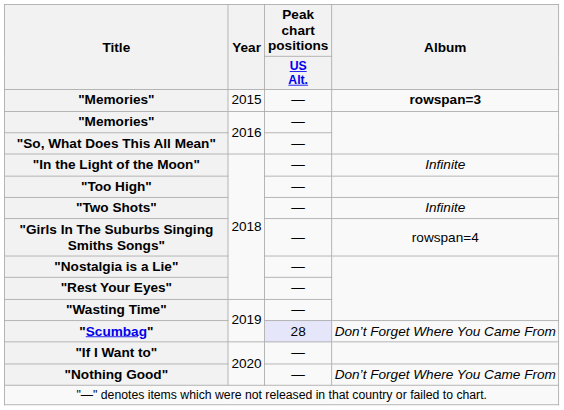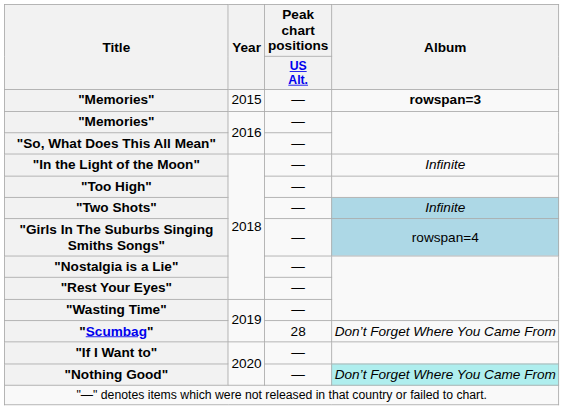(445, 208) no background -> (445, 208) lightblue background
(445, 237) no background -> (445, 237) lightblue background
(298, 331) lavender background -> (298, 331) no background
(445, 374) no background -> (445, 374) paleturquoise background
